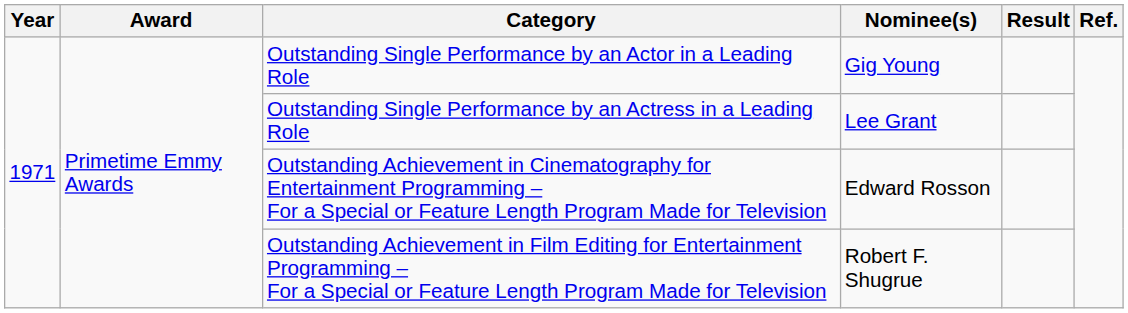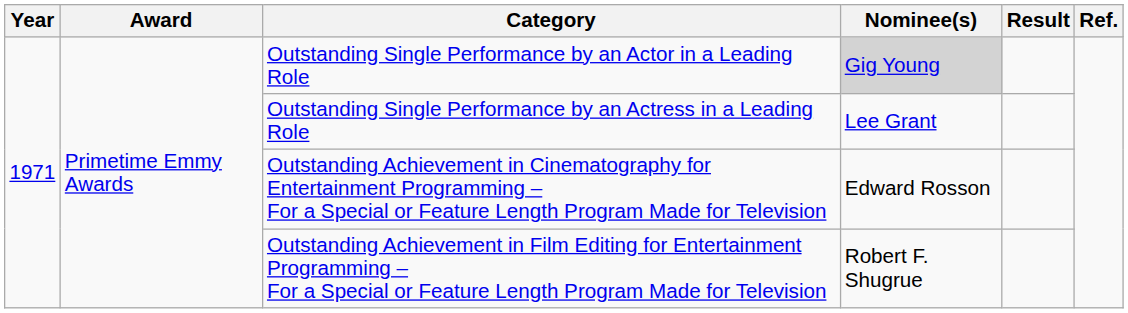(892, 65) no background -> (892, 65) lightgrey background
